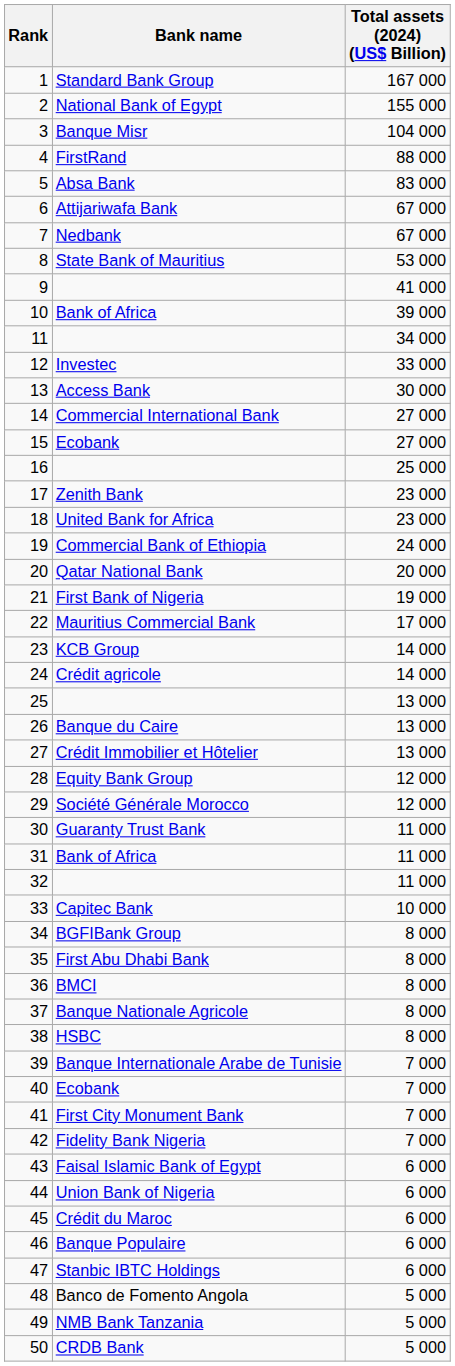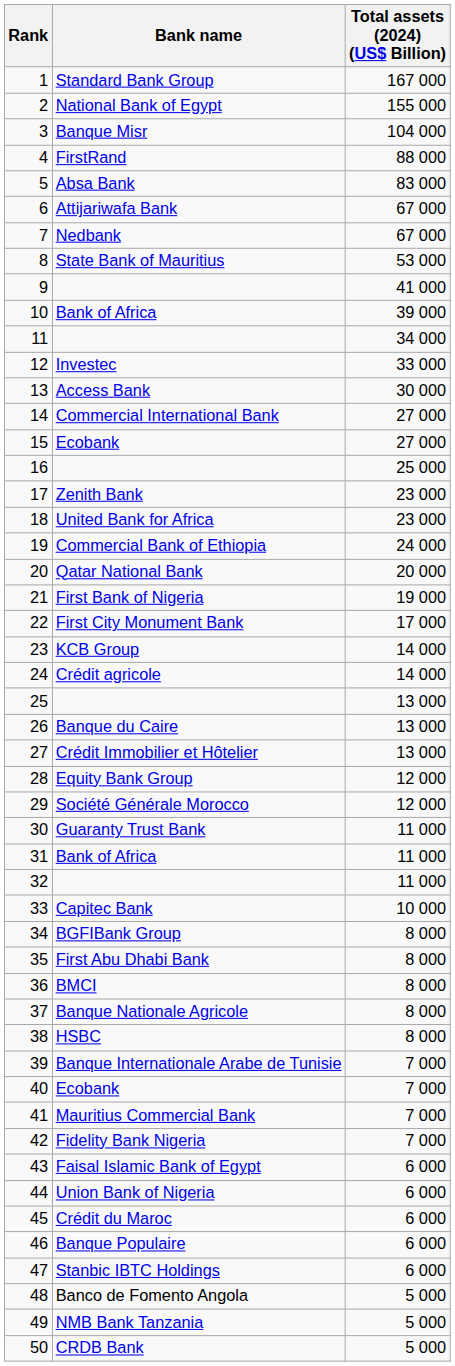(155, 623) Mauritius Commercial Bank -> (150, 623) First City Monument Bank
(150, 1115) First City Monument Bank -> (155, 1115) Mauritius Commercial Bank
